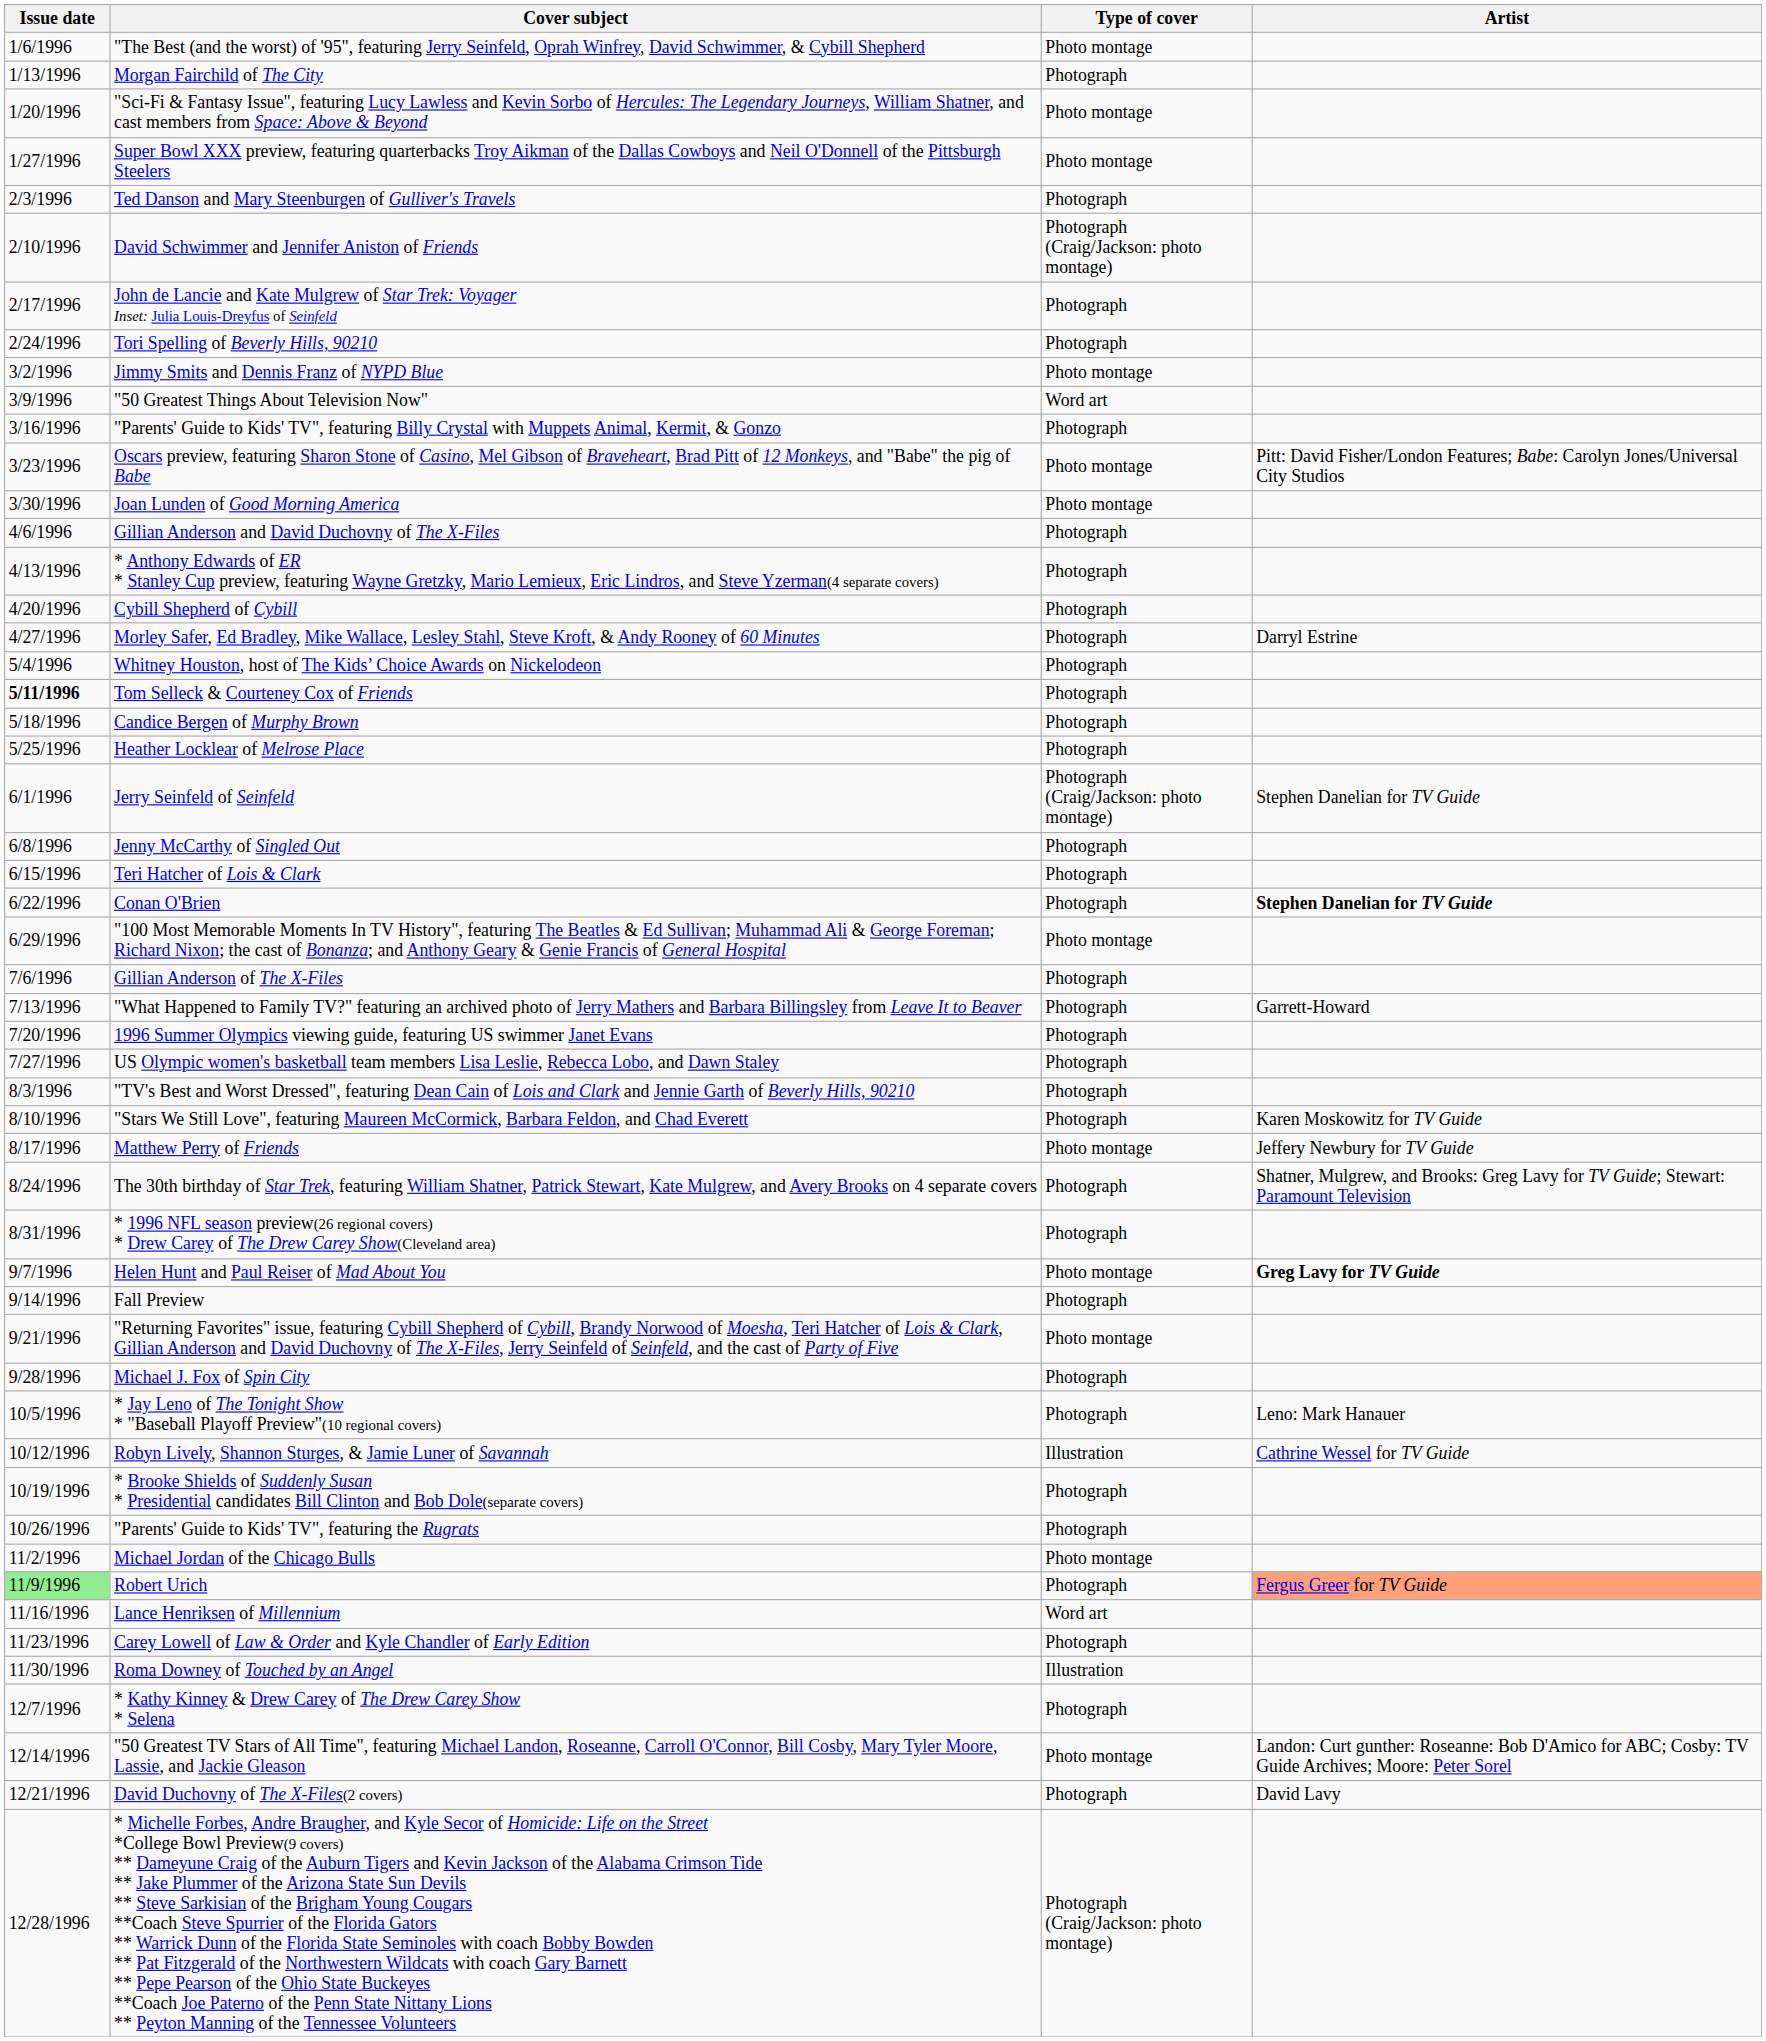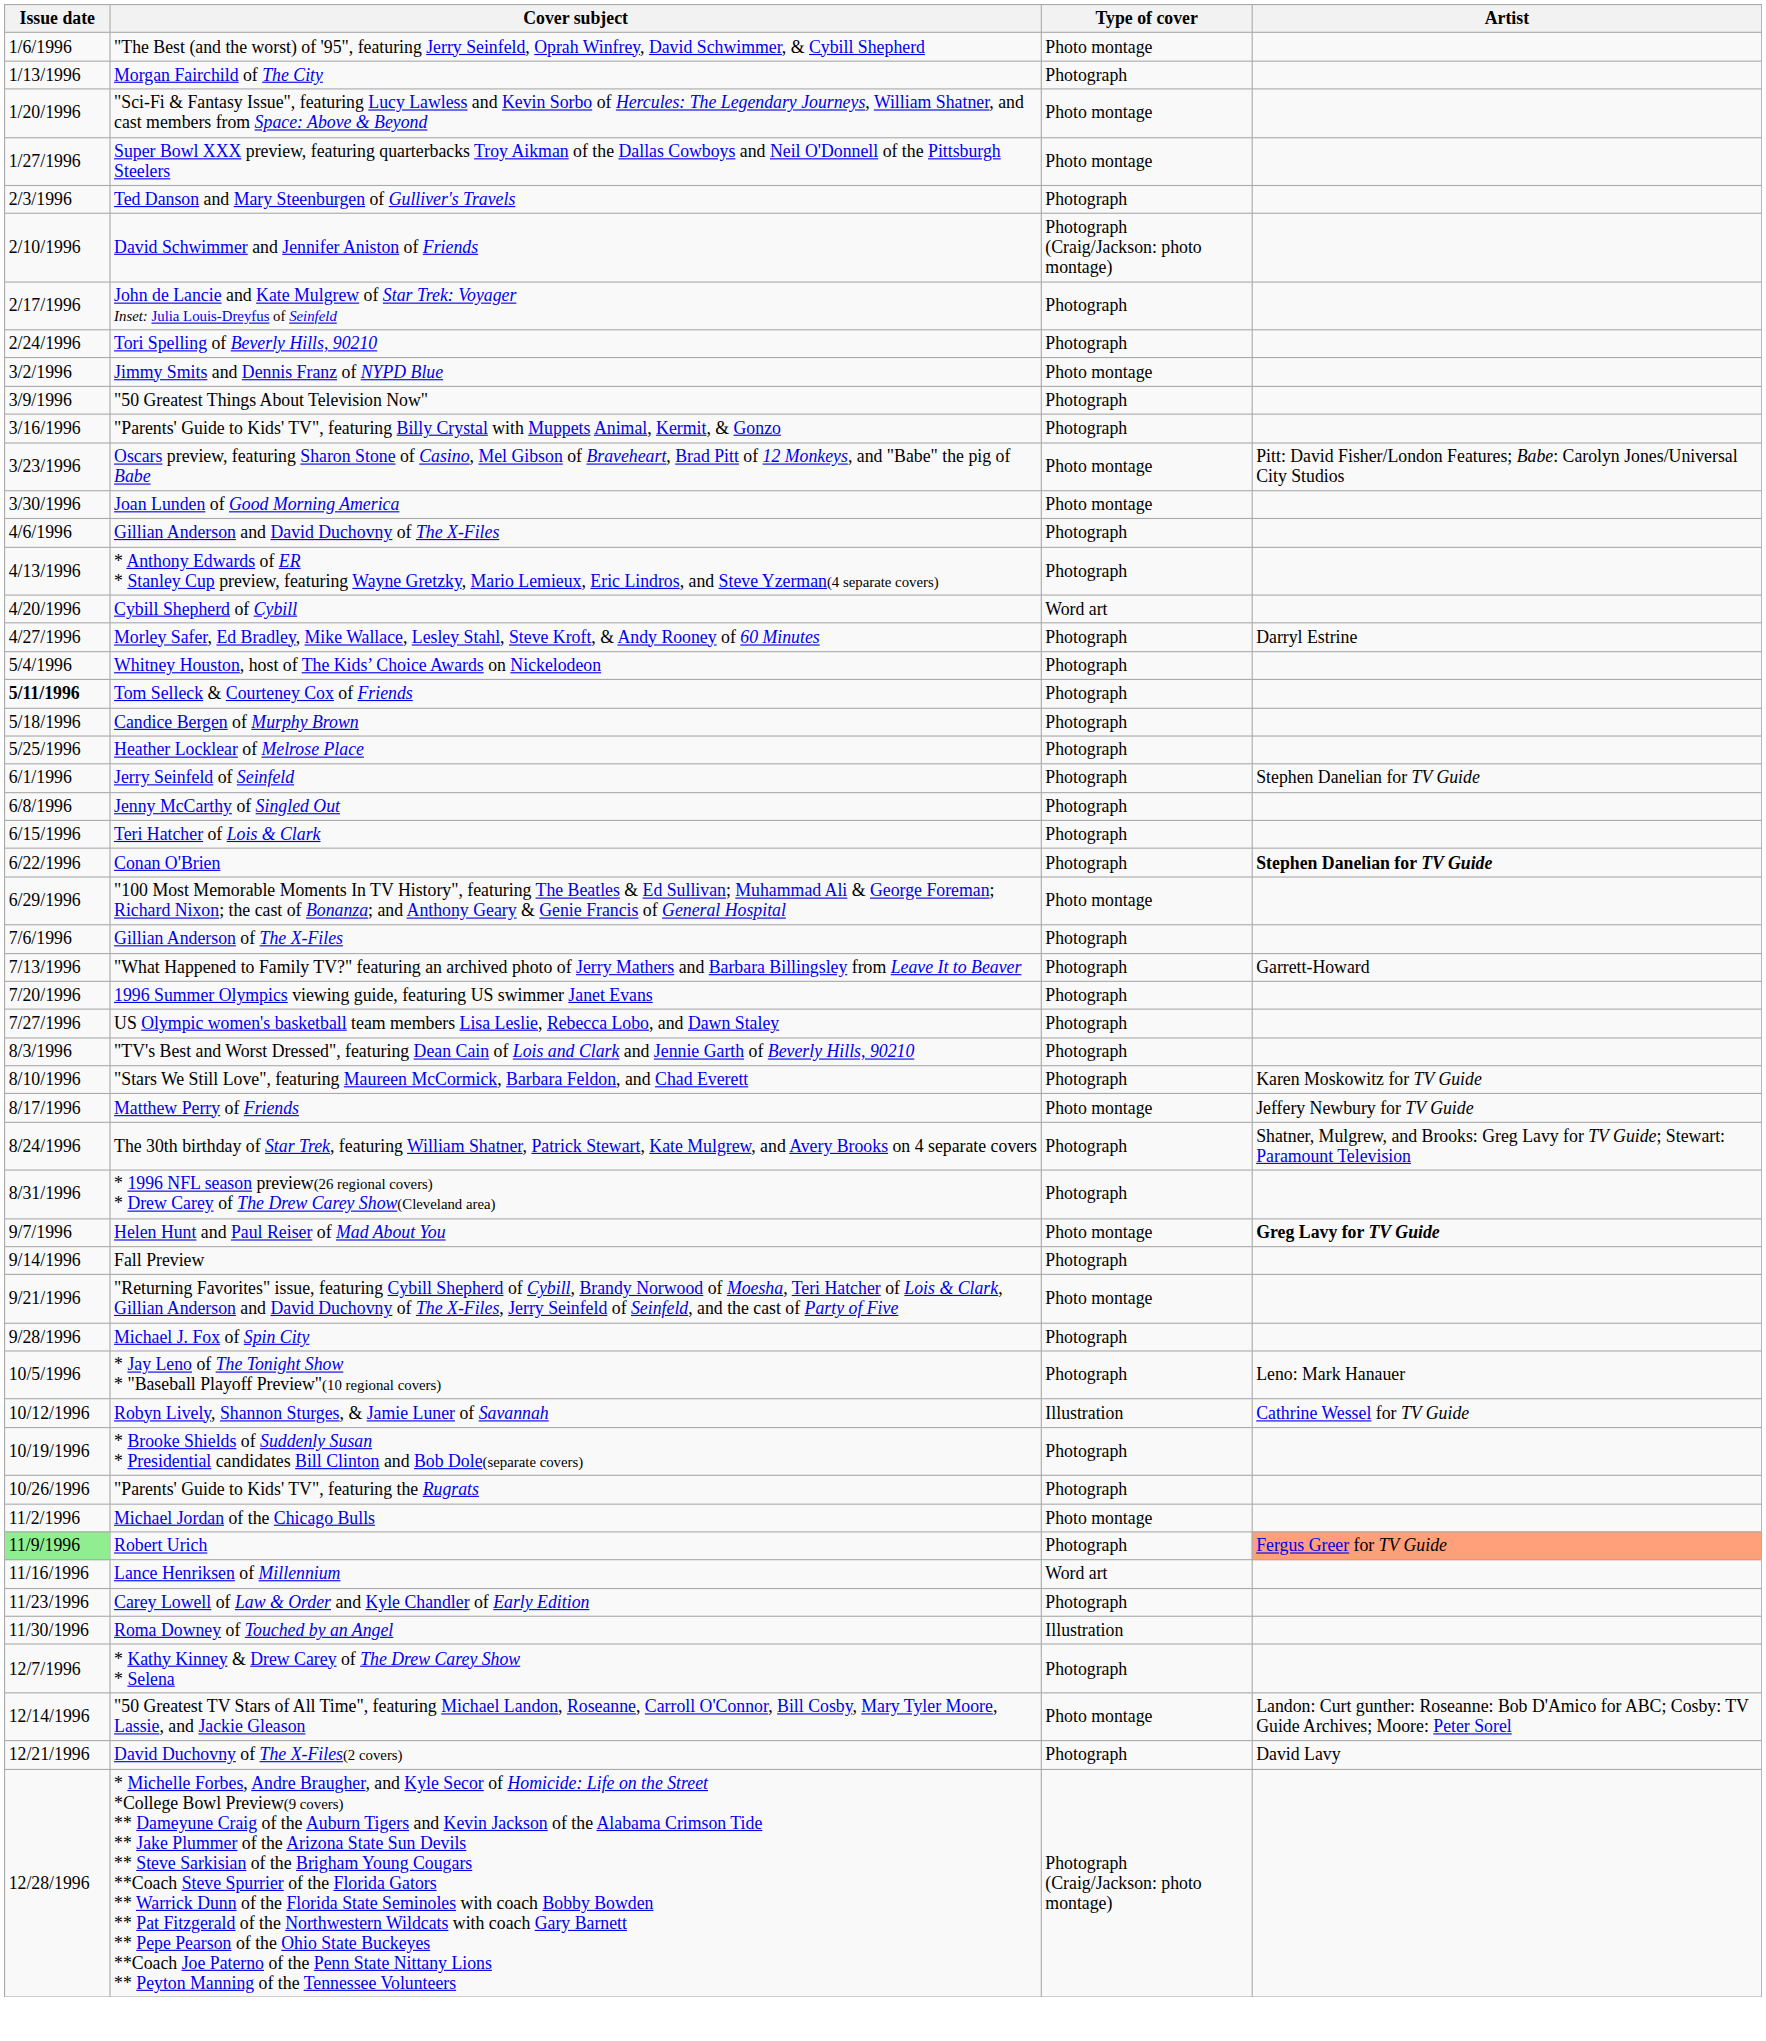(1076, 400) Word art -> (1086, 400) Photograph
(1086, 609) Photograph -> (1076, 609) Word art
(1124, 798) Photograph (Craig/Jackson: photo montage) -> (1086, 778) Photograph
